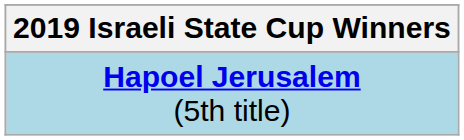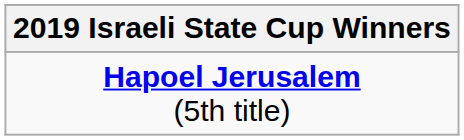(232, 92) lightblue background -> (232, 92) no background
